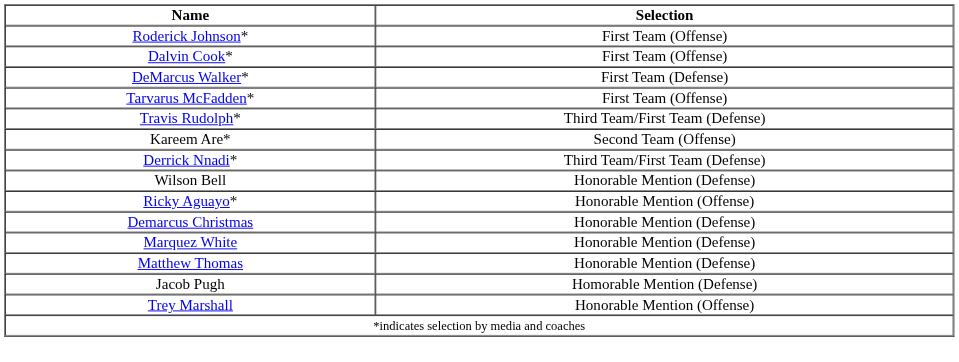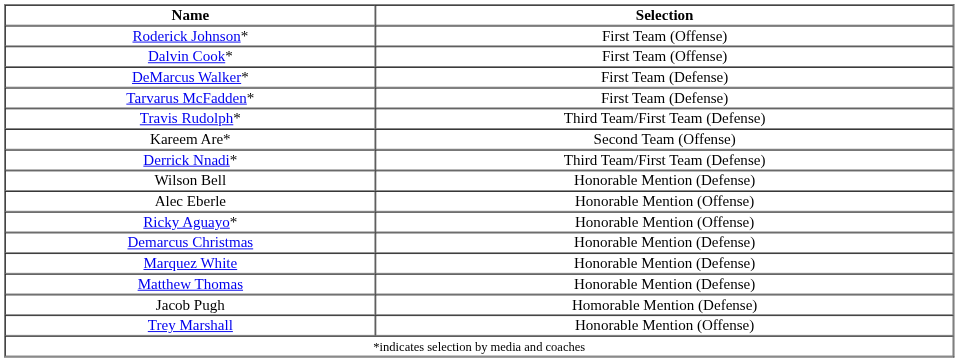(665, 98) First Team (Offense) -> (665, 98) First Team (Defense)
+ row: (190, 201)
